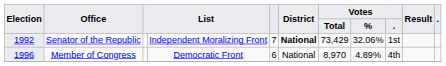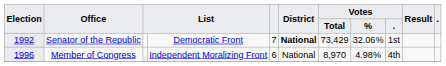(208, 41) Independent Moralizing Front -> (208, 41) Democratic Front
(208, 55) Democratic Front -> (208, 55) Independent Moralizing Front
(368, 55) 4.89% -> (368, 55) 4.98%
